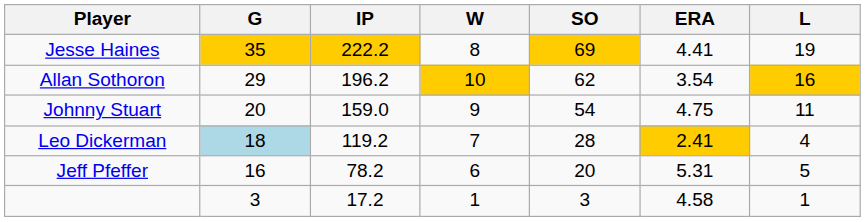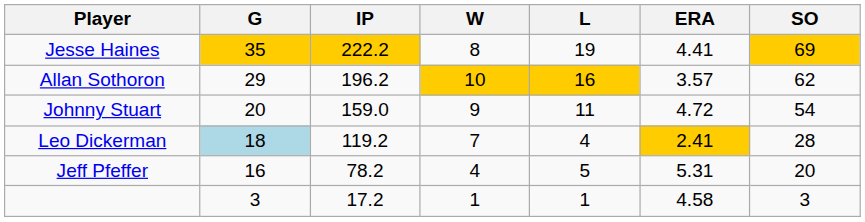columns swapped: (805, 19) <-> (585, 19)
(695, 79) 3.54 -> (695, 79) 3.57
(695, 110) 4.75 -> (695, 110) 4.72
(475, 170) 6 -> (475, 170) 4
